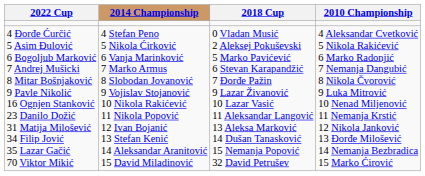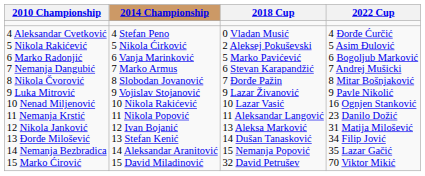columns swapped: (368, 12) <-> (51, 12)
